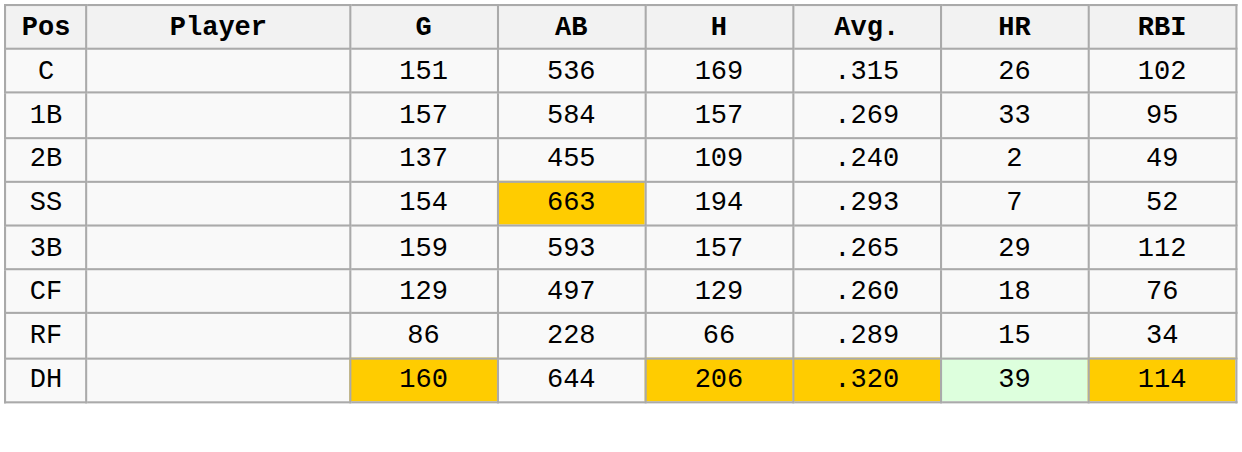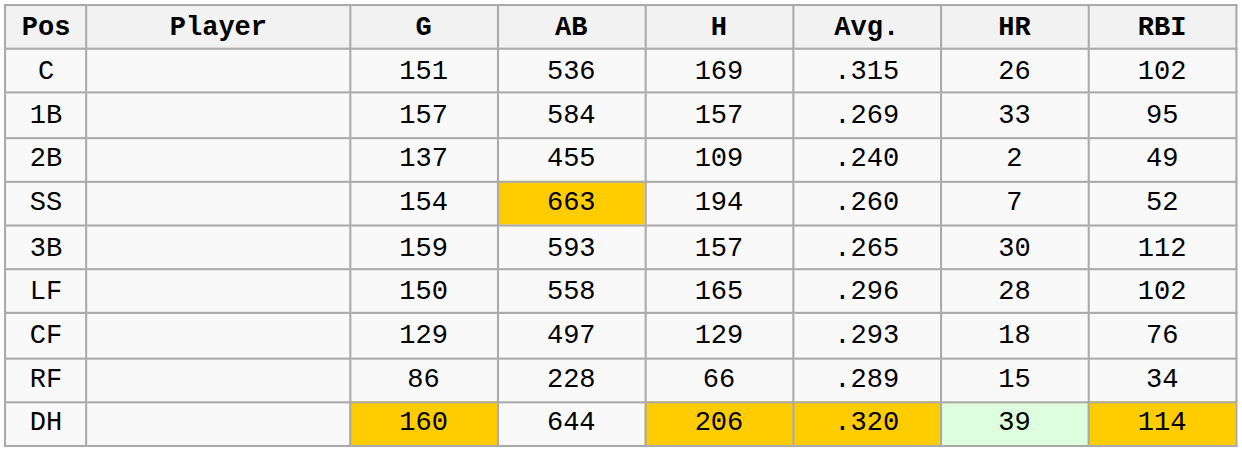(867, 203) .293 -> (867, 203) .260
(1014, 247) 29 -> (1014, 247) 30
+ row: (46, 291)
(867, 291) .260 -> (867, 336) .293
